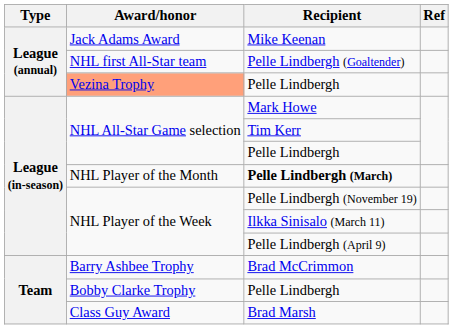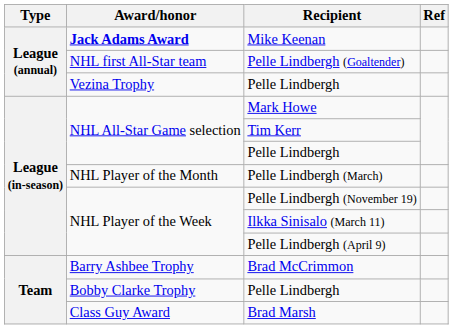(125, 38) normal -> (129, 38) bold
(112, 84) lightsalmon background -> (112, 84) no background
(320, 175) bold -> (315, 175) normal
